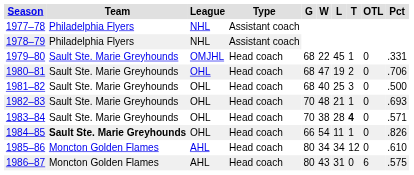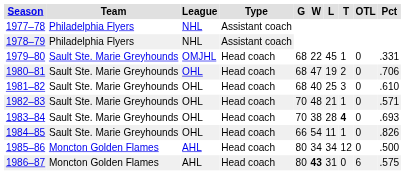(397, 87) .500 -> (389, 87) .610
(397, 102) .693 -> (389, 102) .571
(397, 117) .571 -> (389, 117) .693
(118, 132) bold -> (114, 132) normal
(397, 147) .610 -> (389, 147) .500
(324, 162) normal -> (316, 162) bold
